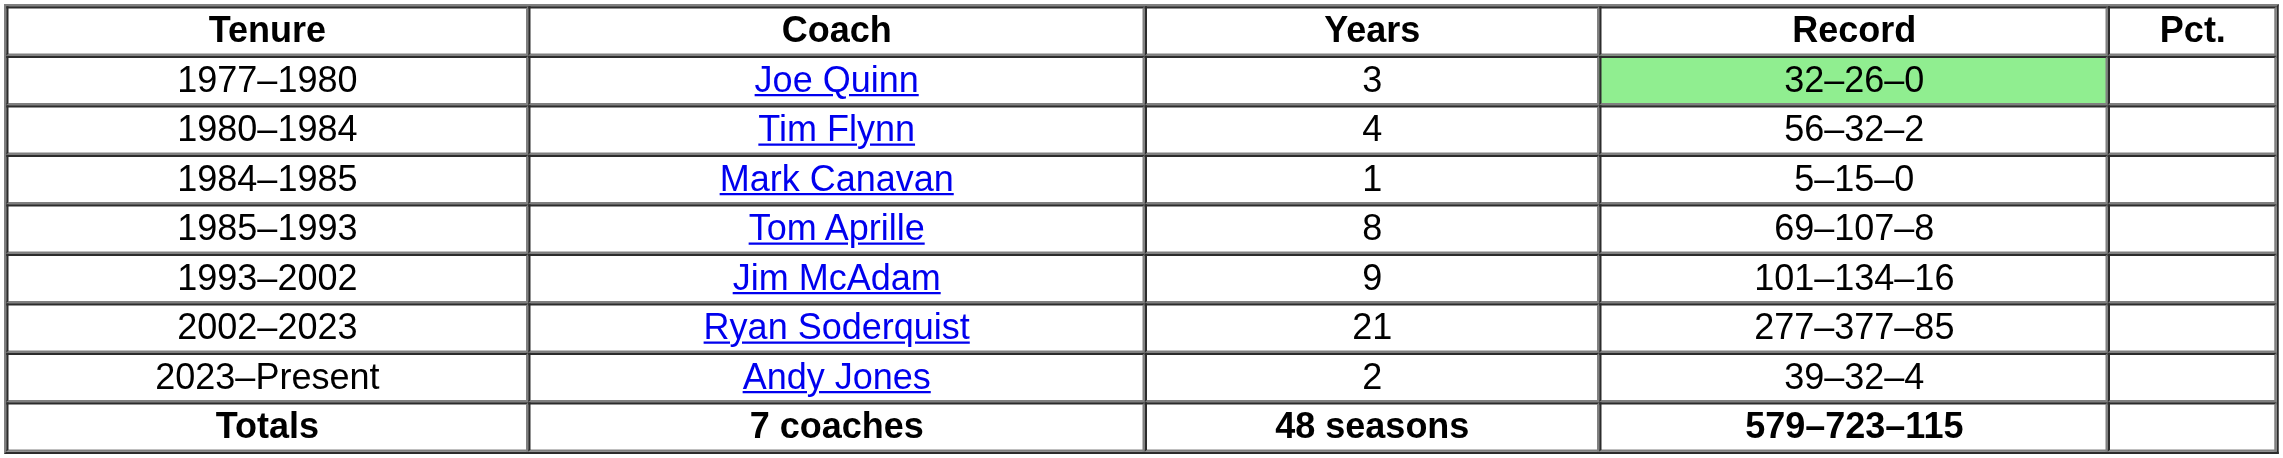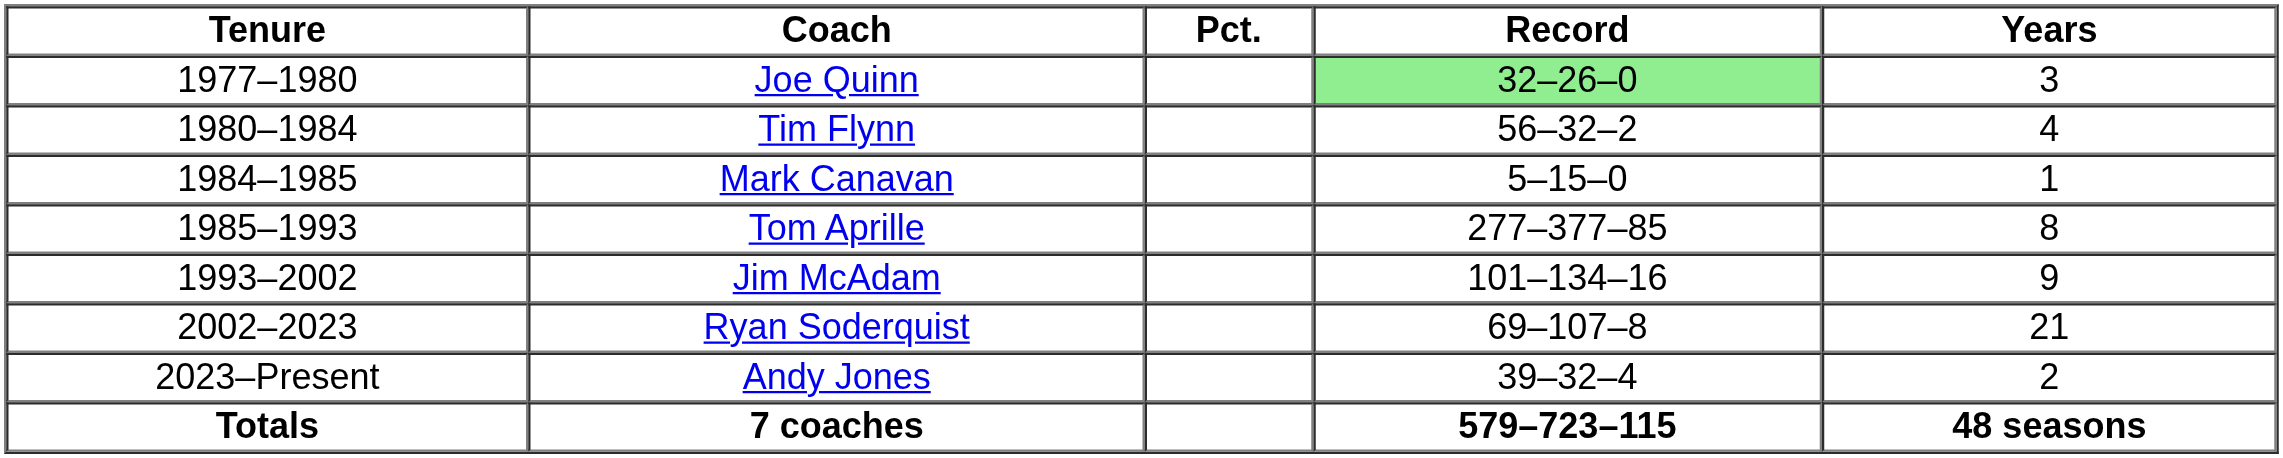columns swapped: (1372, 30) <-> (2193, 30)
(1854, 228) 69–107–8 -> (1567, 228) 277–377–85
(1854, 327) 277–377–85 -> (1567, 327) 69–107–8
